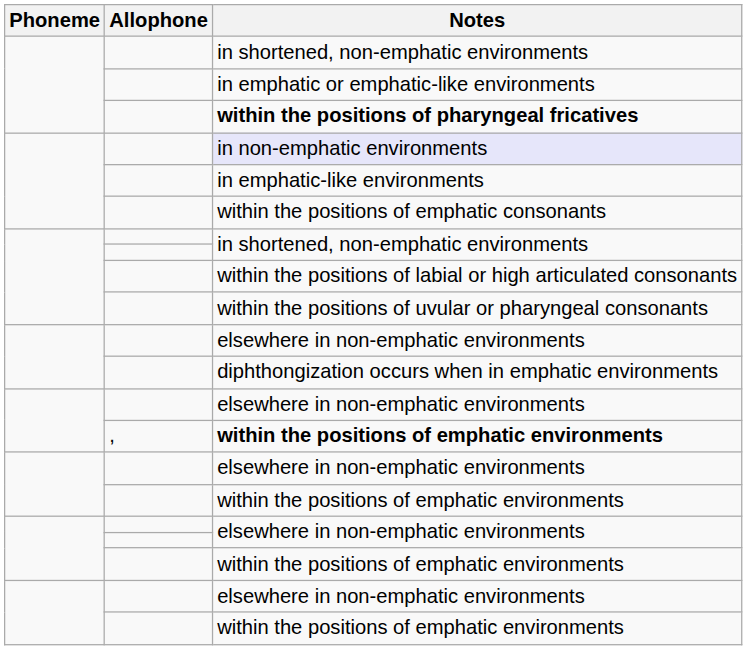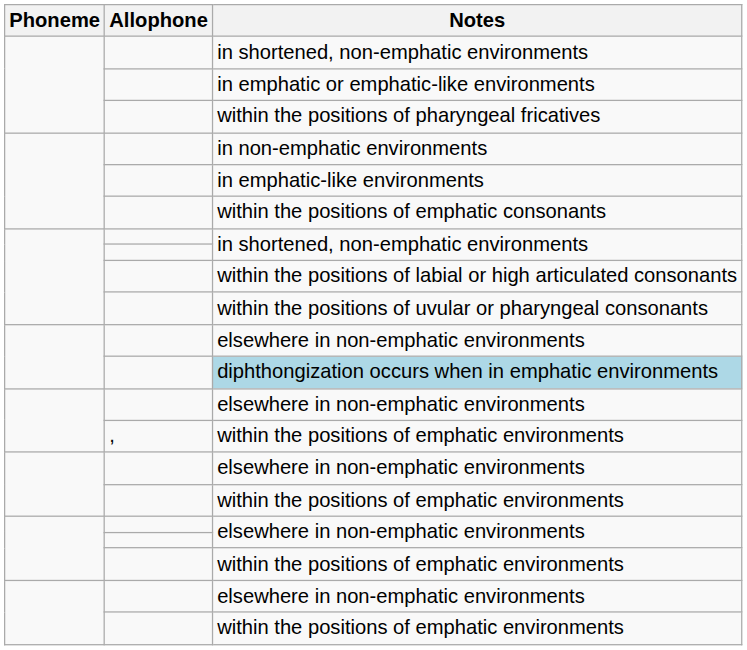(428, 116) bold -> (409, 116) normal
(352, 148) lavender background -> (352, 148) no background
(468, 372) no background -> (468, 372) lightblue background
(440, 436) bold -> (421, 436) normal
